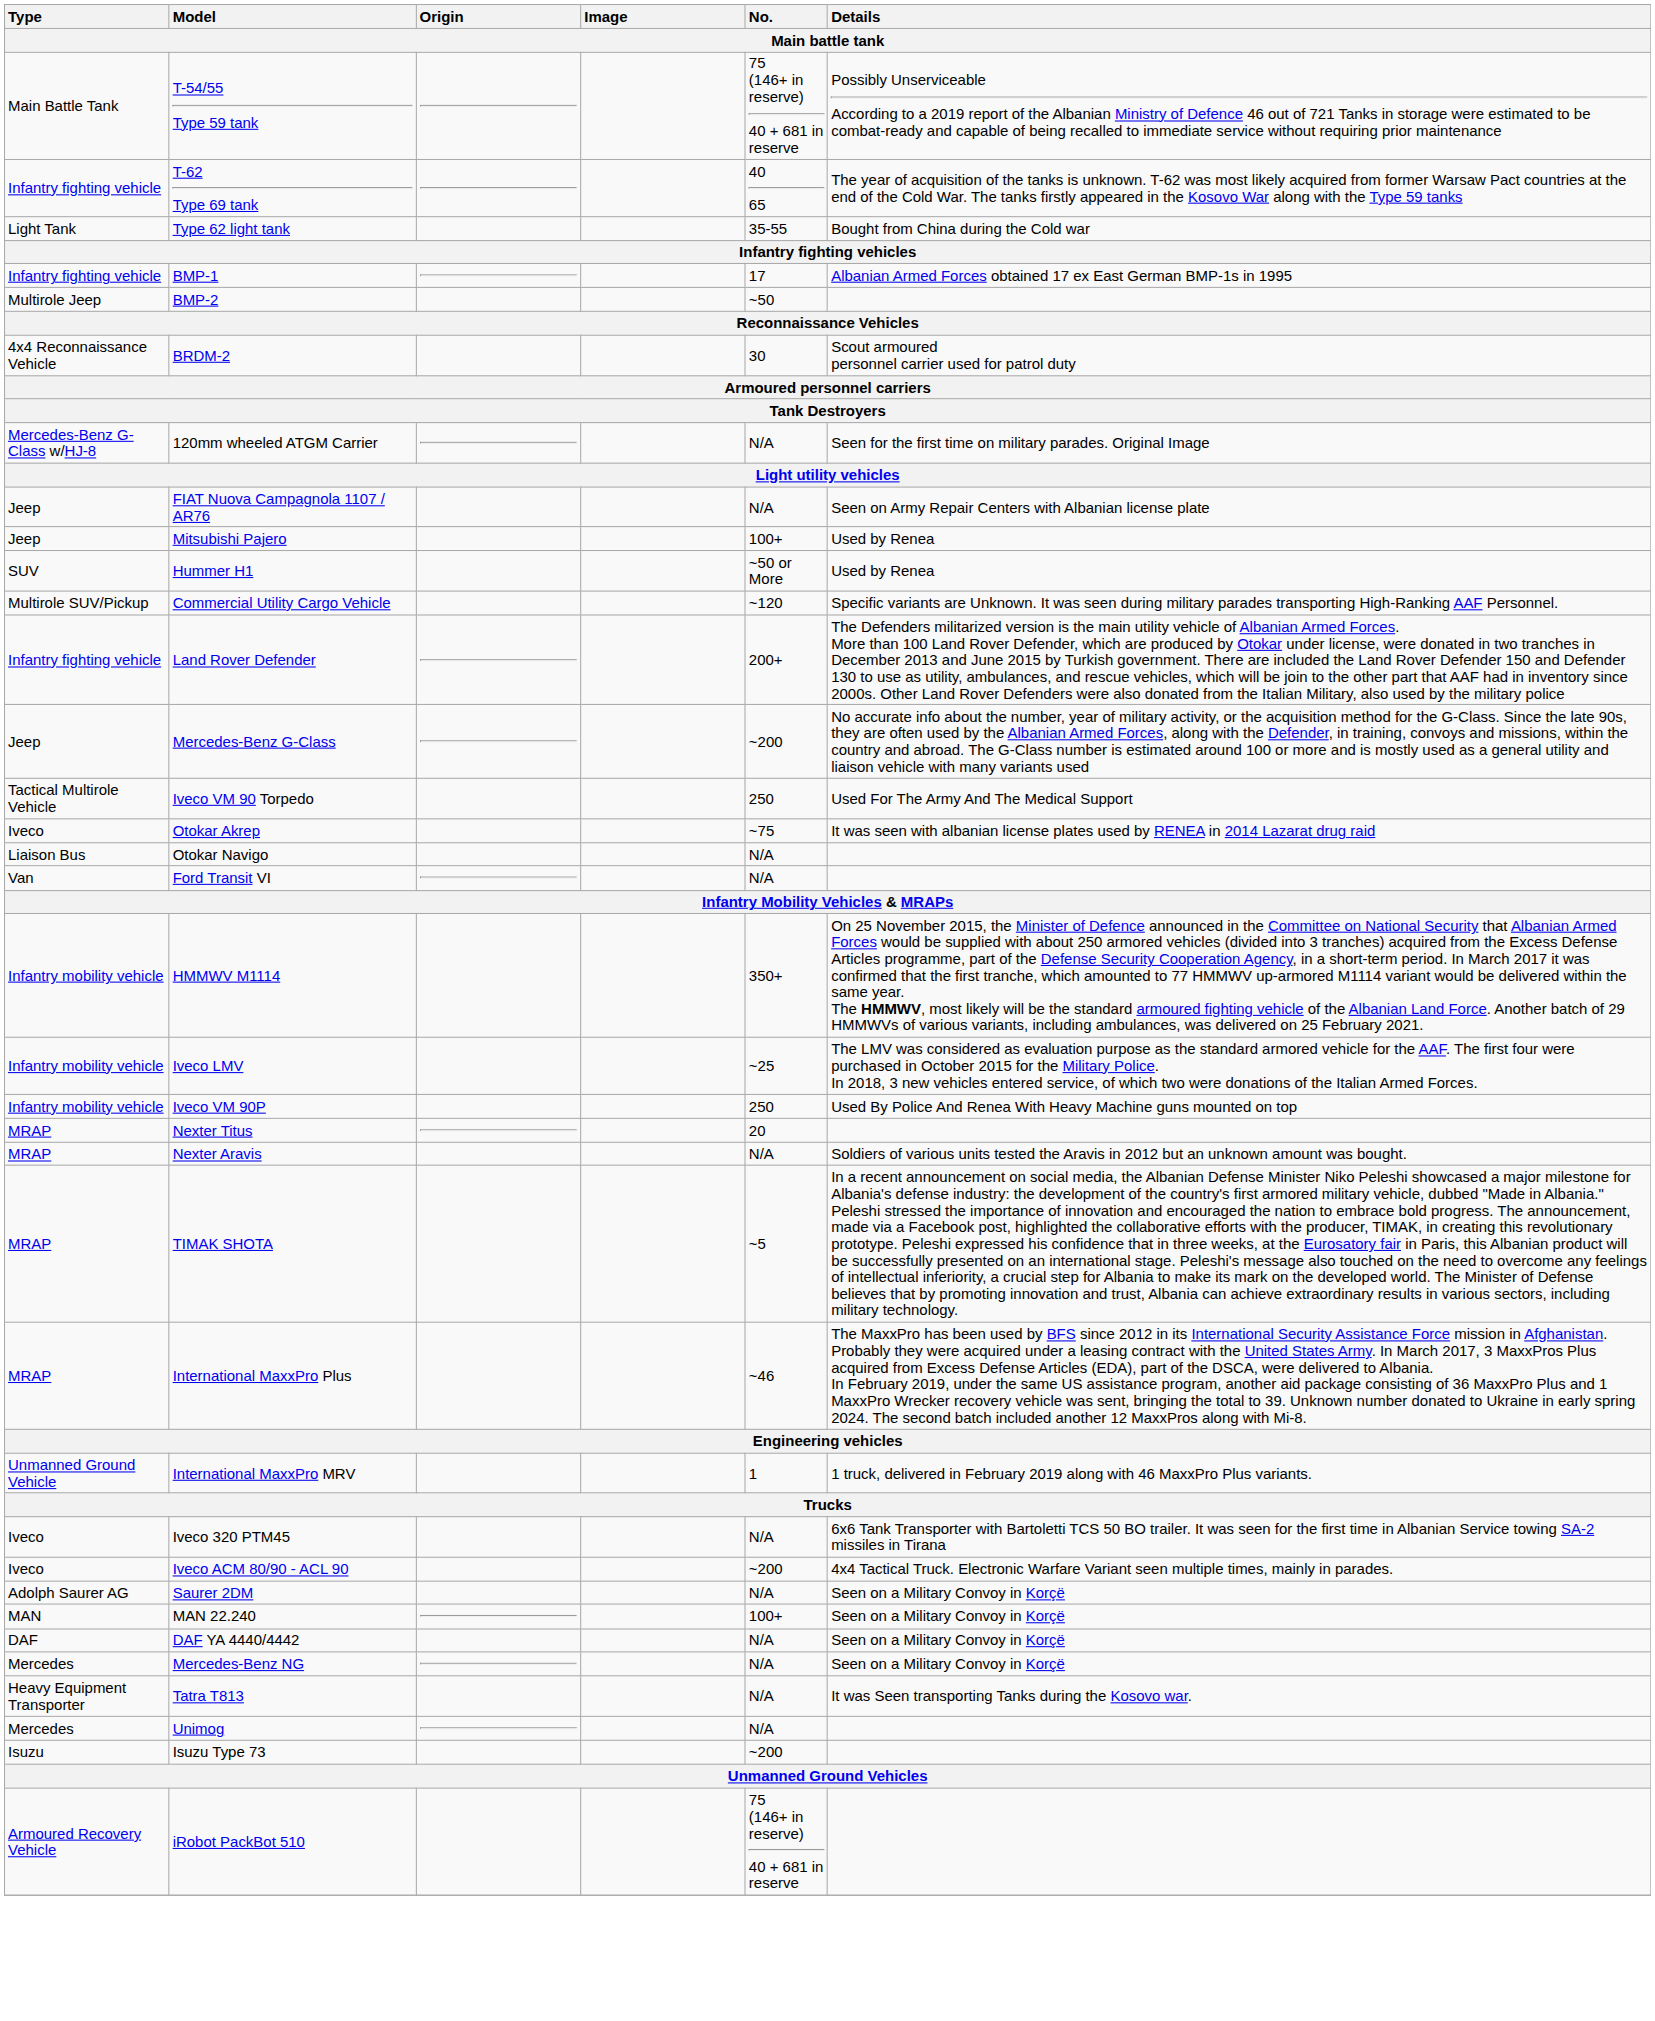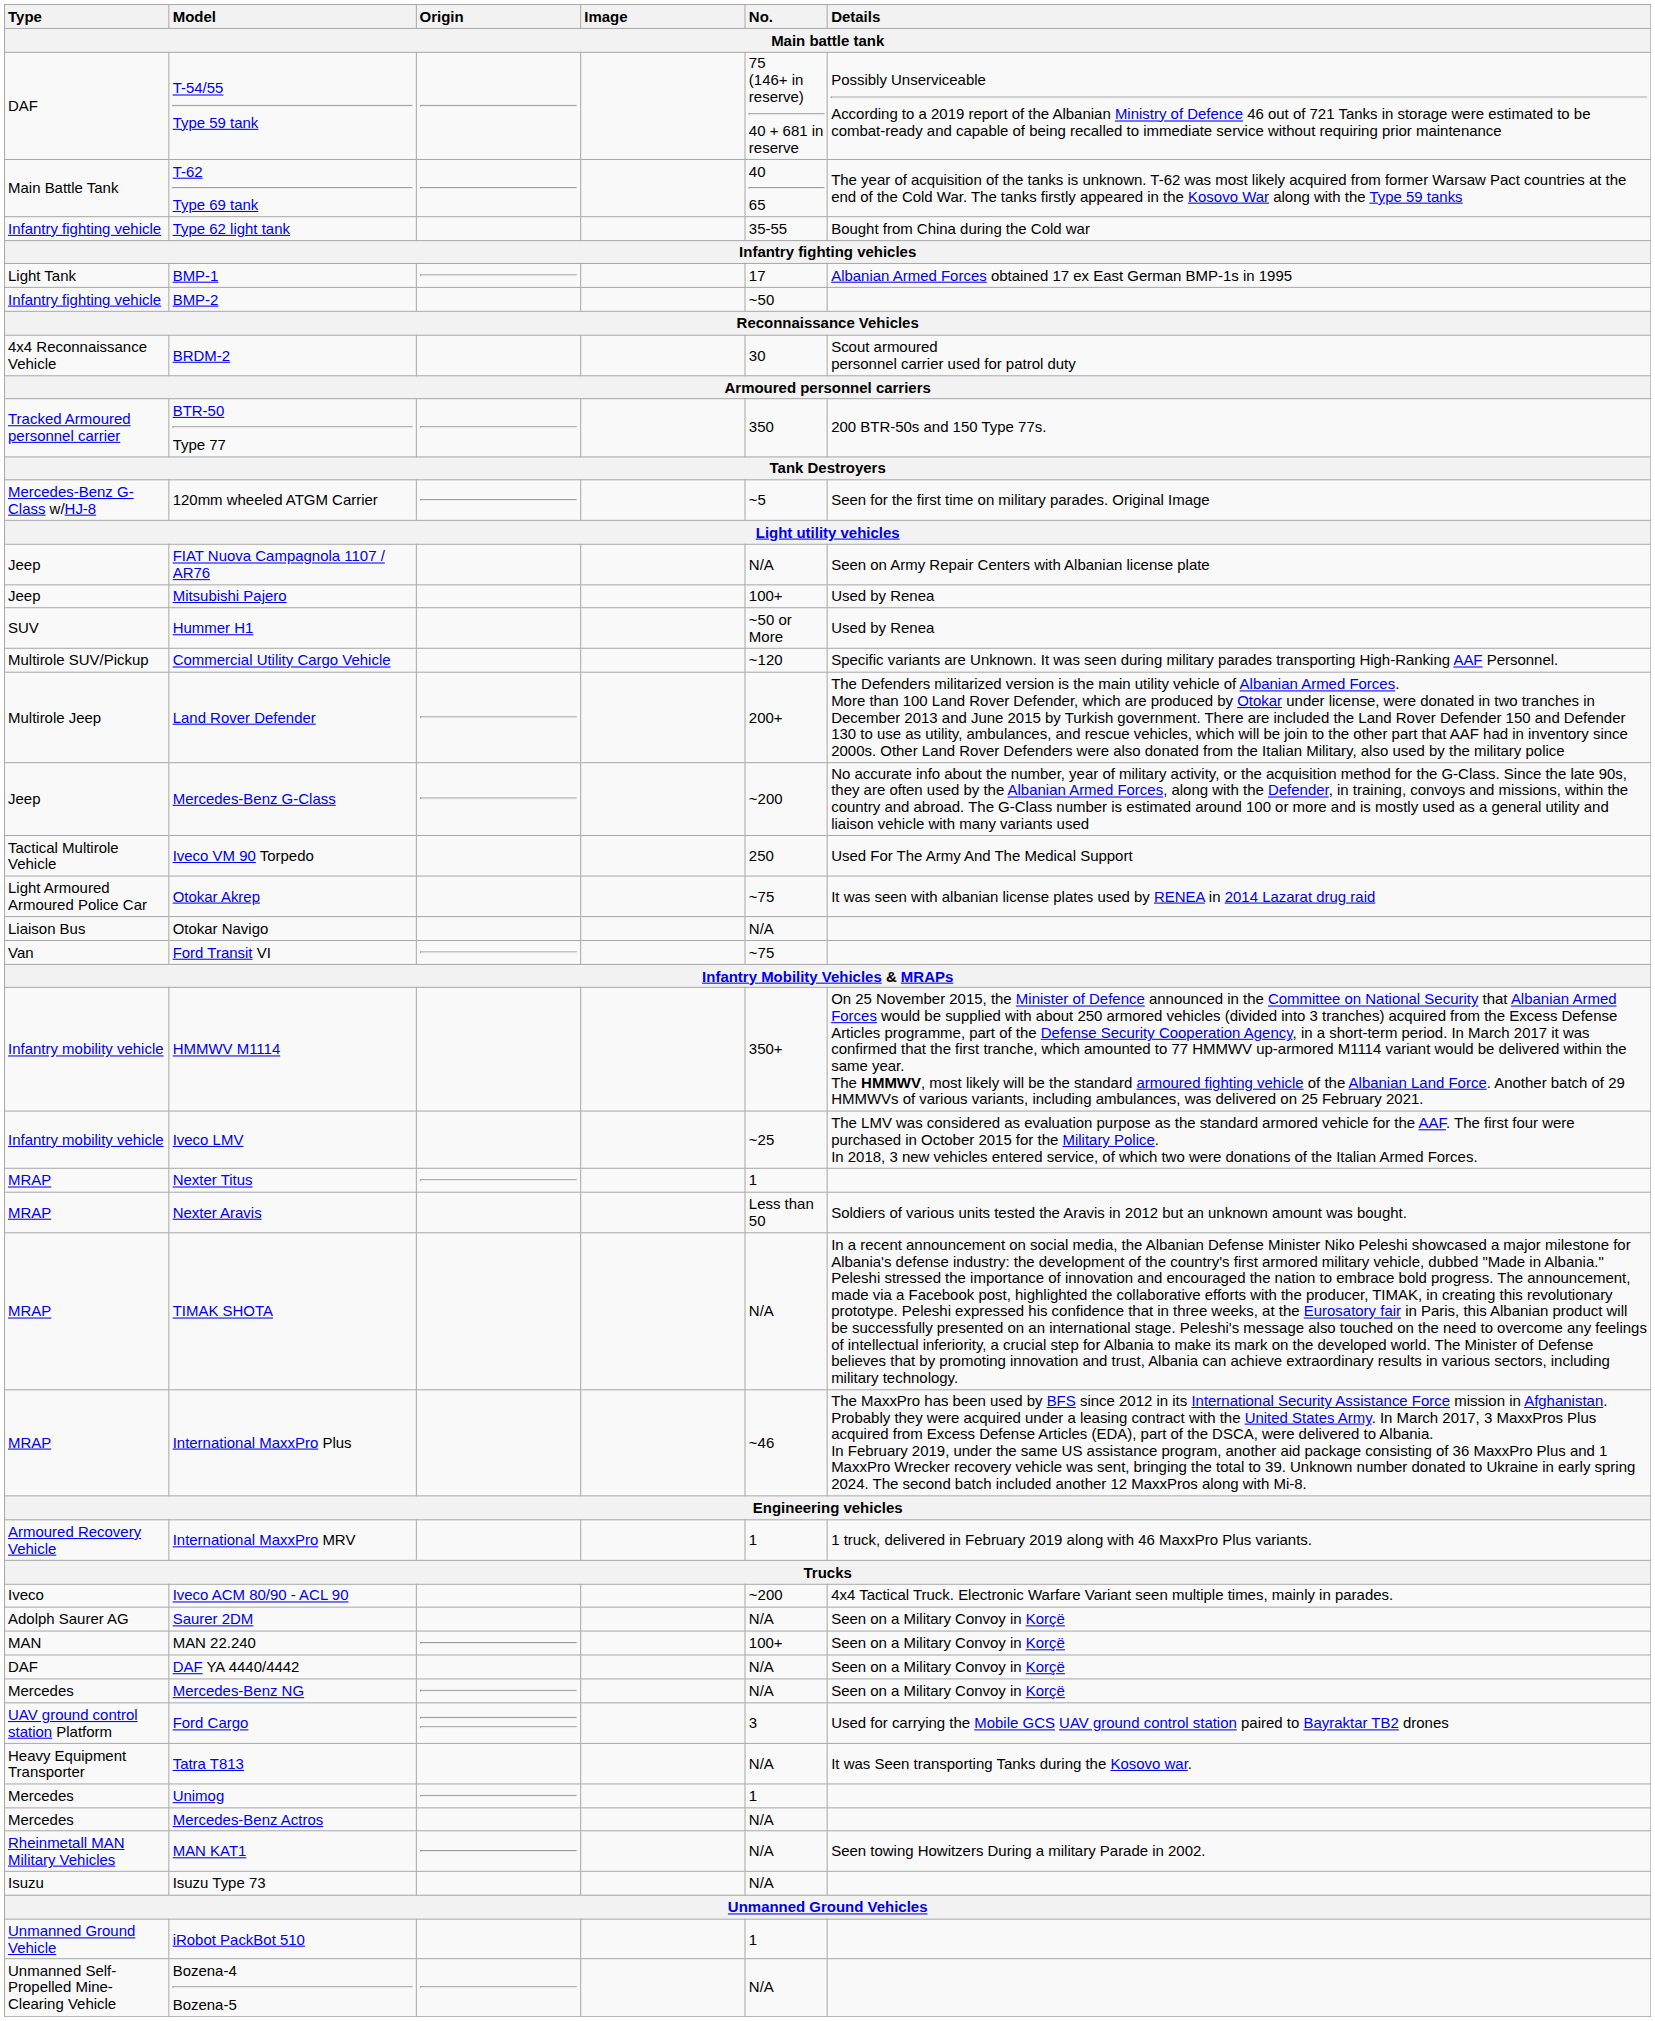(63, 105) Main Battle Tank -> (23, 105) DAF
(85, 188) Infantry fighting vehicle -> (63, 188) Main Battle Tank
(42, 228) Light Tank -> (85, 228) Infantry fighting vehicle
(85, 276) Infantry fighting vehicle -> (42, 276) Light Tank
(55, 300) Multirole Jeep -> (85, 300) Infantry fighting vehicle
+ row: (293, 428)
(761, 443) N/A -> (757, 500) ~5
(85, 660) Infantry fighting vehicle -> (55, 717) Multirole Jeep
(26, 831) Iveco -> (77, 896) Light Armoured Armoured Police Car
(761, 878) N/A -> (762, 952) ~75
- row: (219, 1106)
(757, 1130) 20 -> (753, 1180) 1
(761, 1154) N/A -> (781, 1212) Less than 50
(757, 1244) ~5 -> (761, 1311) N/A
(72, 1473) Unmanned Ground Vehicle -> (75, 1540) Armoured Recovery Vehicle
- row: (231, 1537)
+ row: (211, 1723)
(761, 1729) N/A -> (753, 1795) 1
+ row: (248, 1819)
+ row: (210, 1851)
(766, 1752) ~200 -> (761, 1883) N/A
(75, 1841) Armoured Recovery Vehicle -> (72, 1939) Unmanned Ground Vehicle
(786, 1841) 75 (146+ in reserve) 40 + 681 in reserve -> (753, 1939) 1
+ row: (293, 1988)
